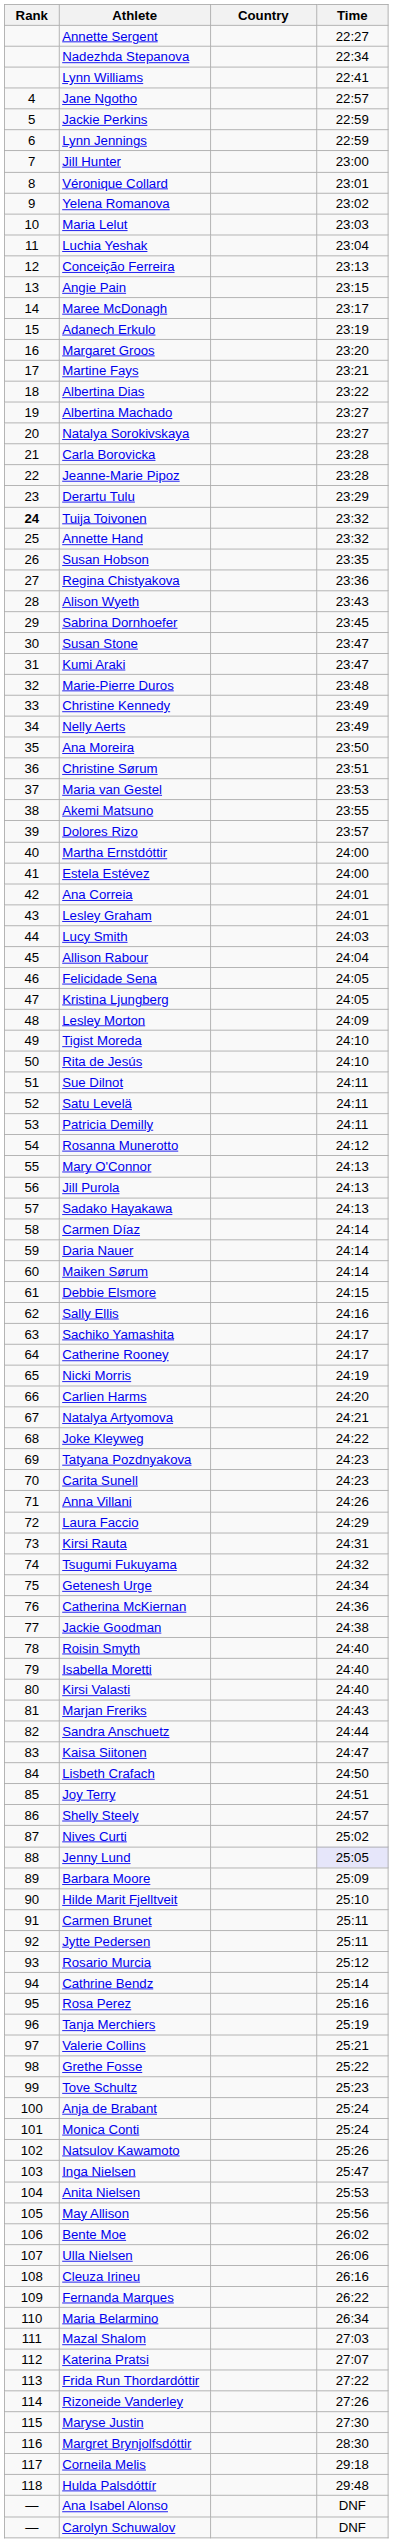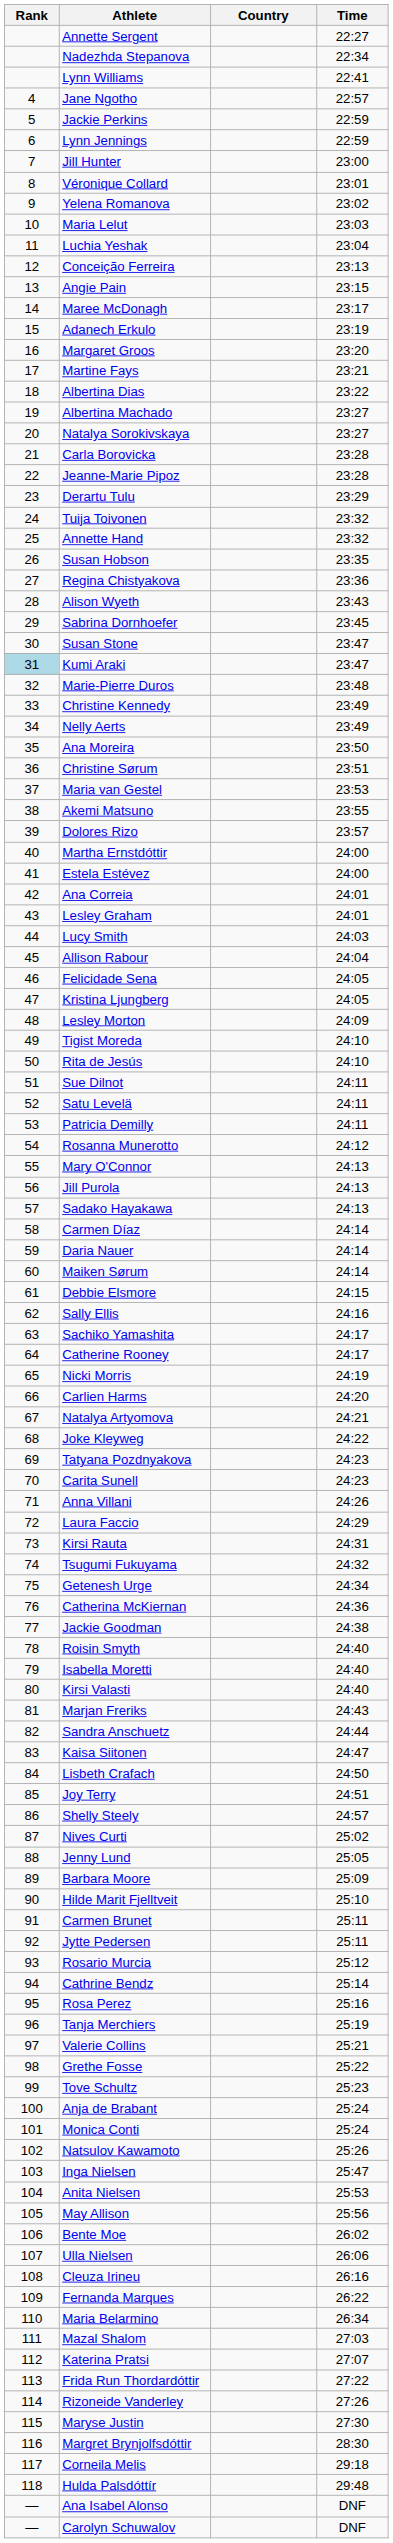(32, 518) bold -> (32, 518) normal
(32, 664) no background -> (32, 664) lightblue background
(352, 1857) lavender background -> (352, 1857) no background
